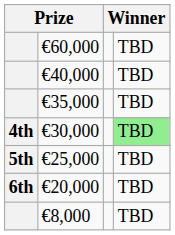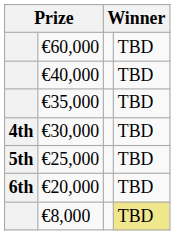(136, 131) lightgreen background -> (136, 131) no background
(136, 215) no background -> (136, 215) khaki background
